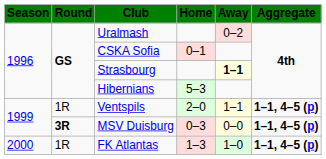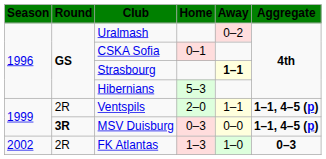(62, 107) 1R -> (62, 107) 2R
(20, 145) 2000 -> (20, 145) 2002
(62, 145) 1R -> (62, 145) 2R
(286, 145) 1–1, 4–5 (p) -> (286, 145) 0–3
